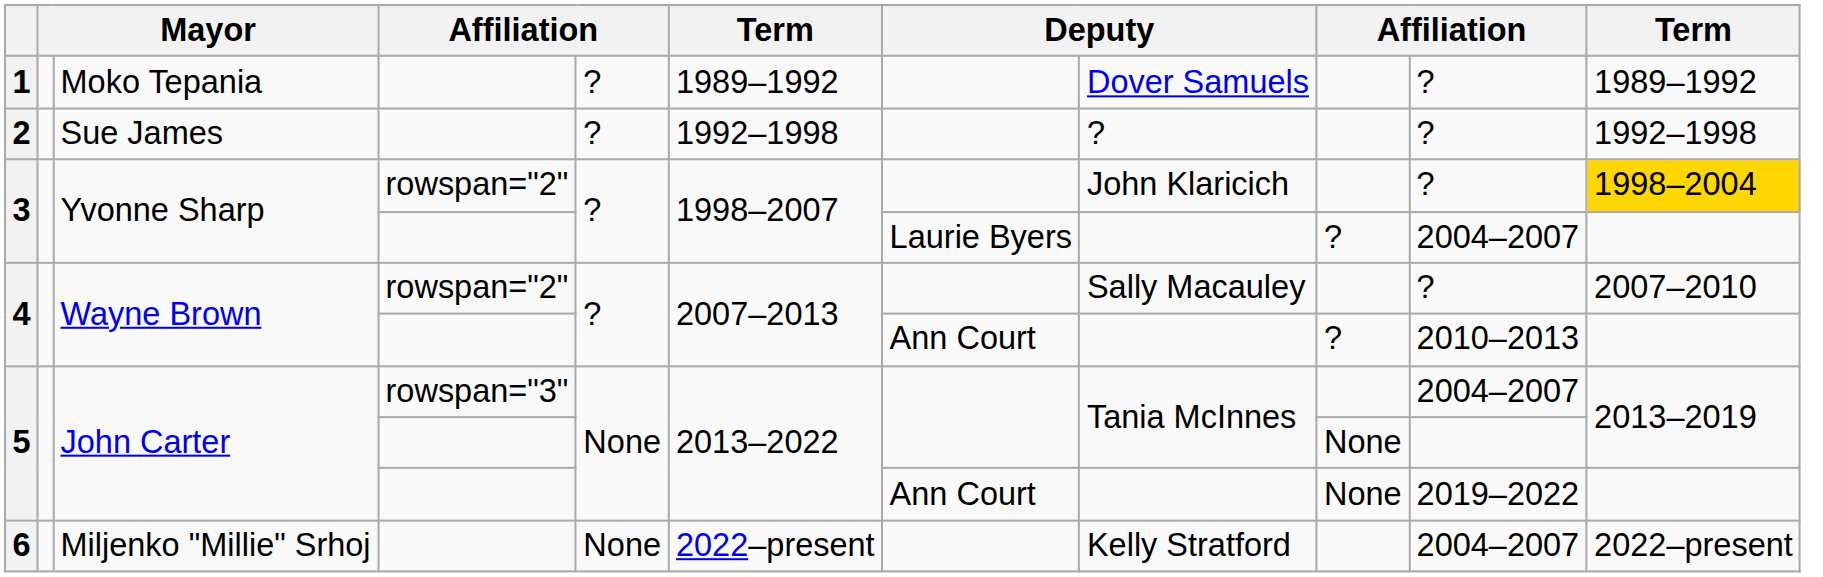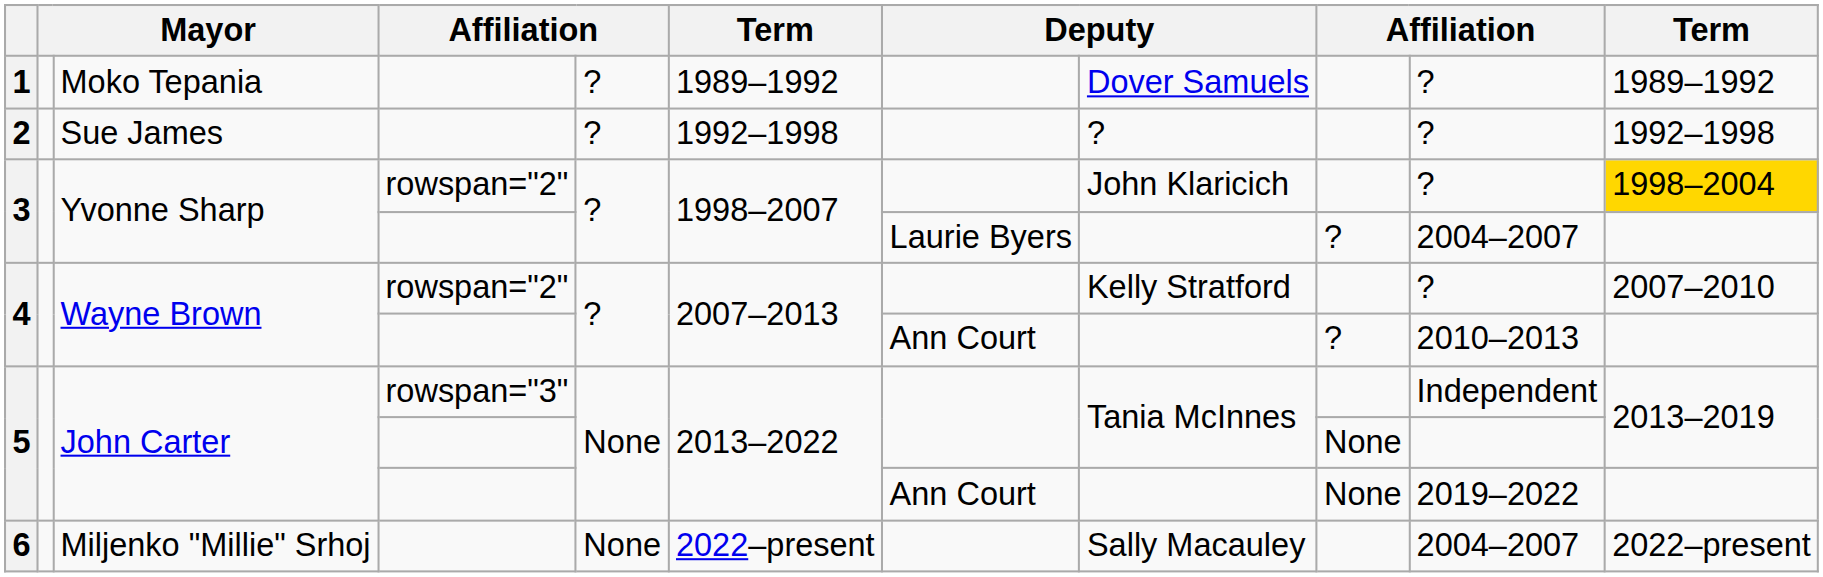(1196, 287) Sally Macauley -> (1189, 287) Kelly Stratford
(1498, 390) 2004–2007 -> (1507, 390) Independent
(1189, 545) Kelly Stratford -> (1196, 545) Sally Macauley
